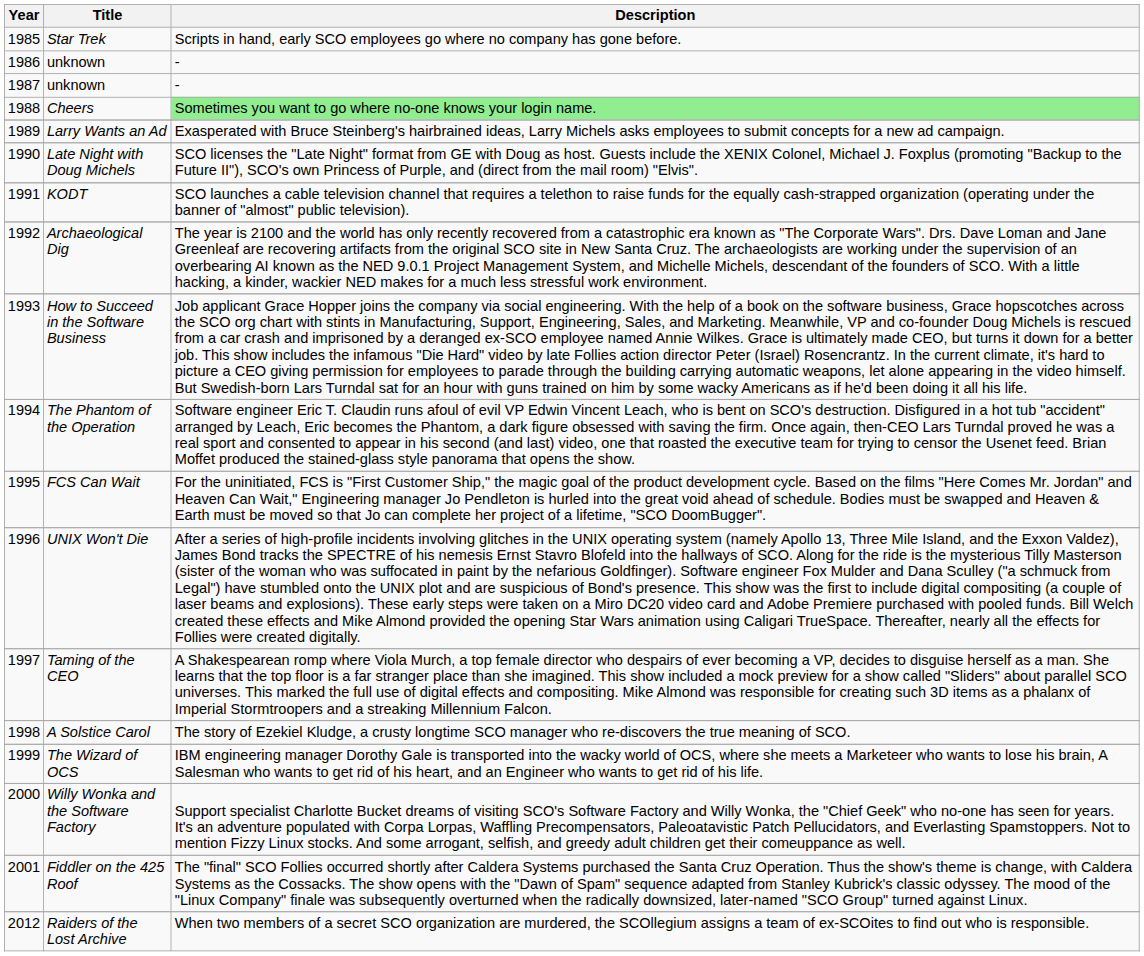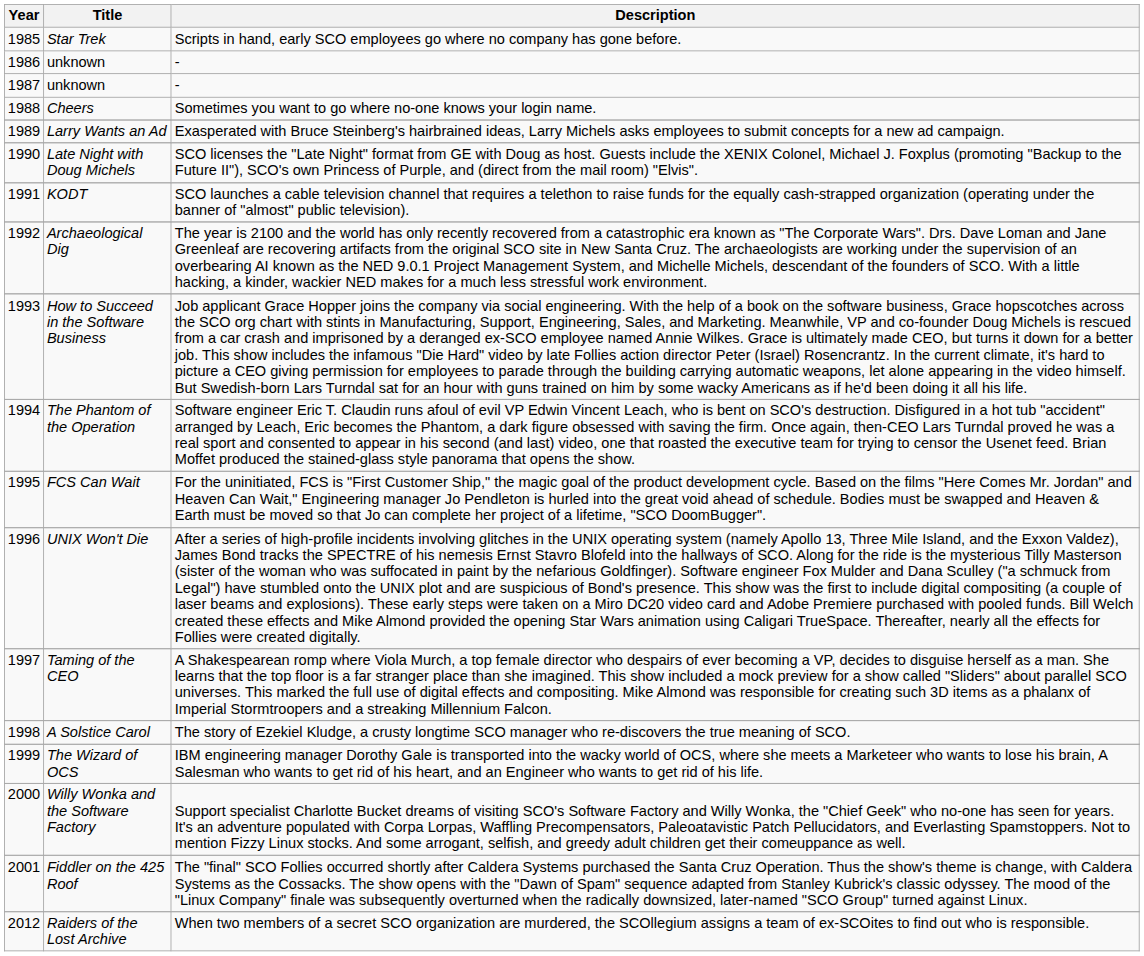(386, 108) lightgreen background -> (386, 108) no background
